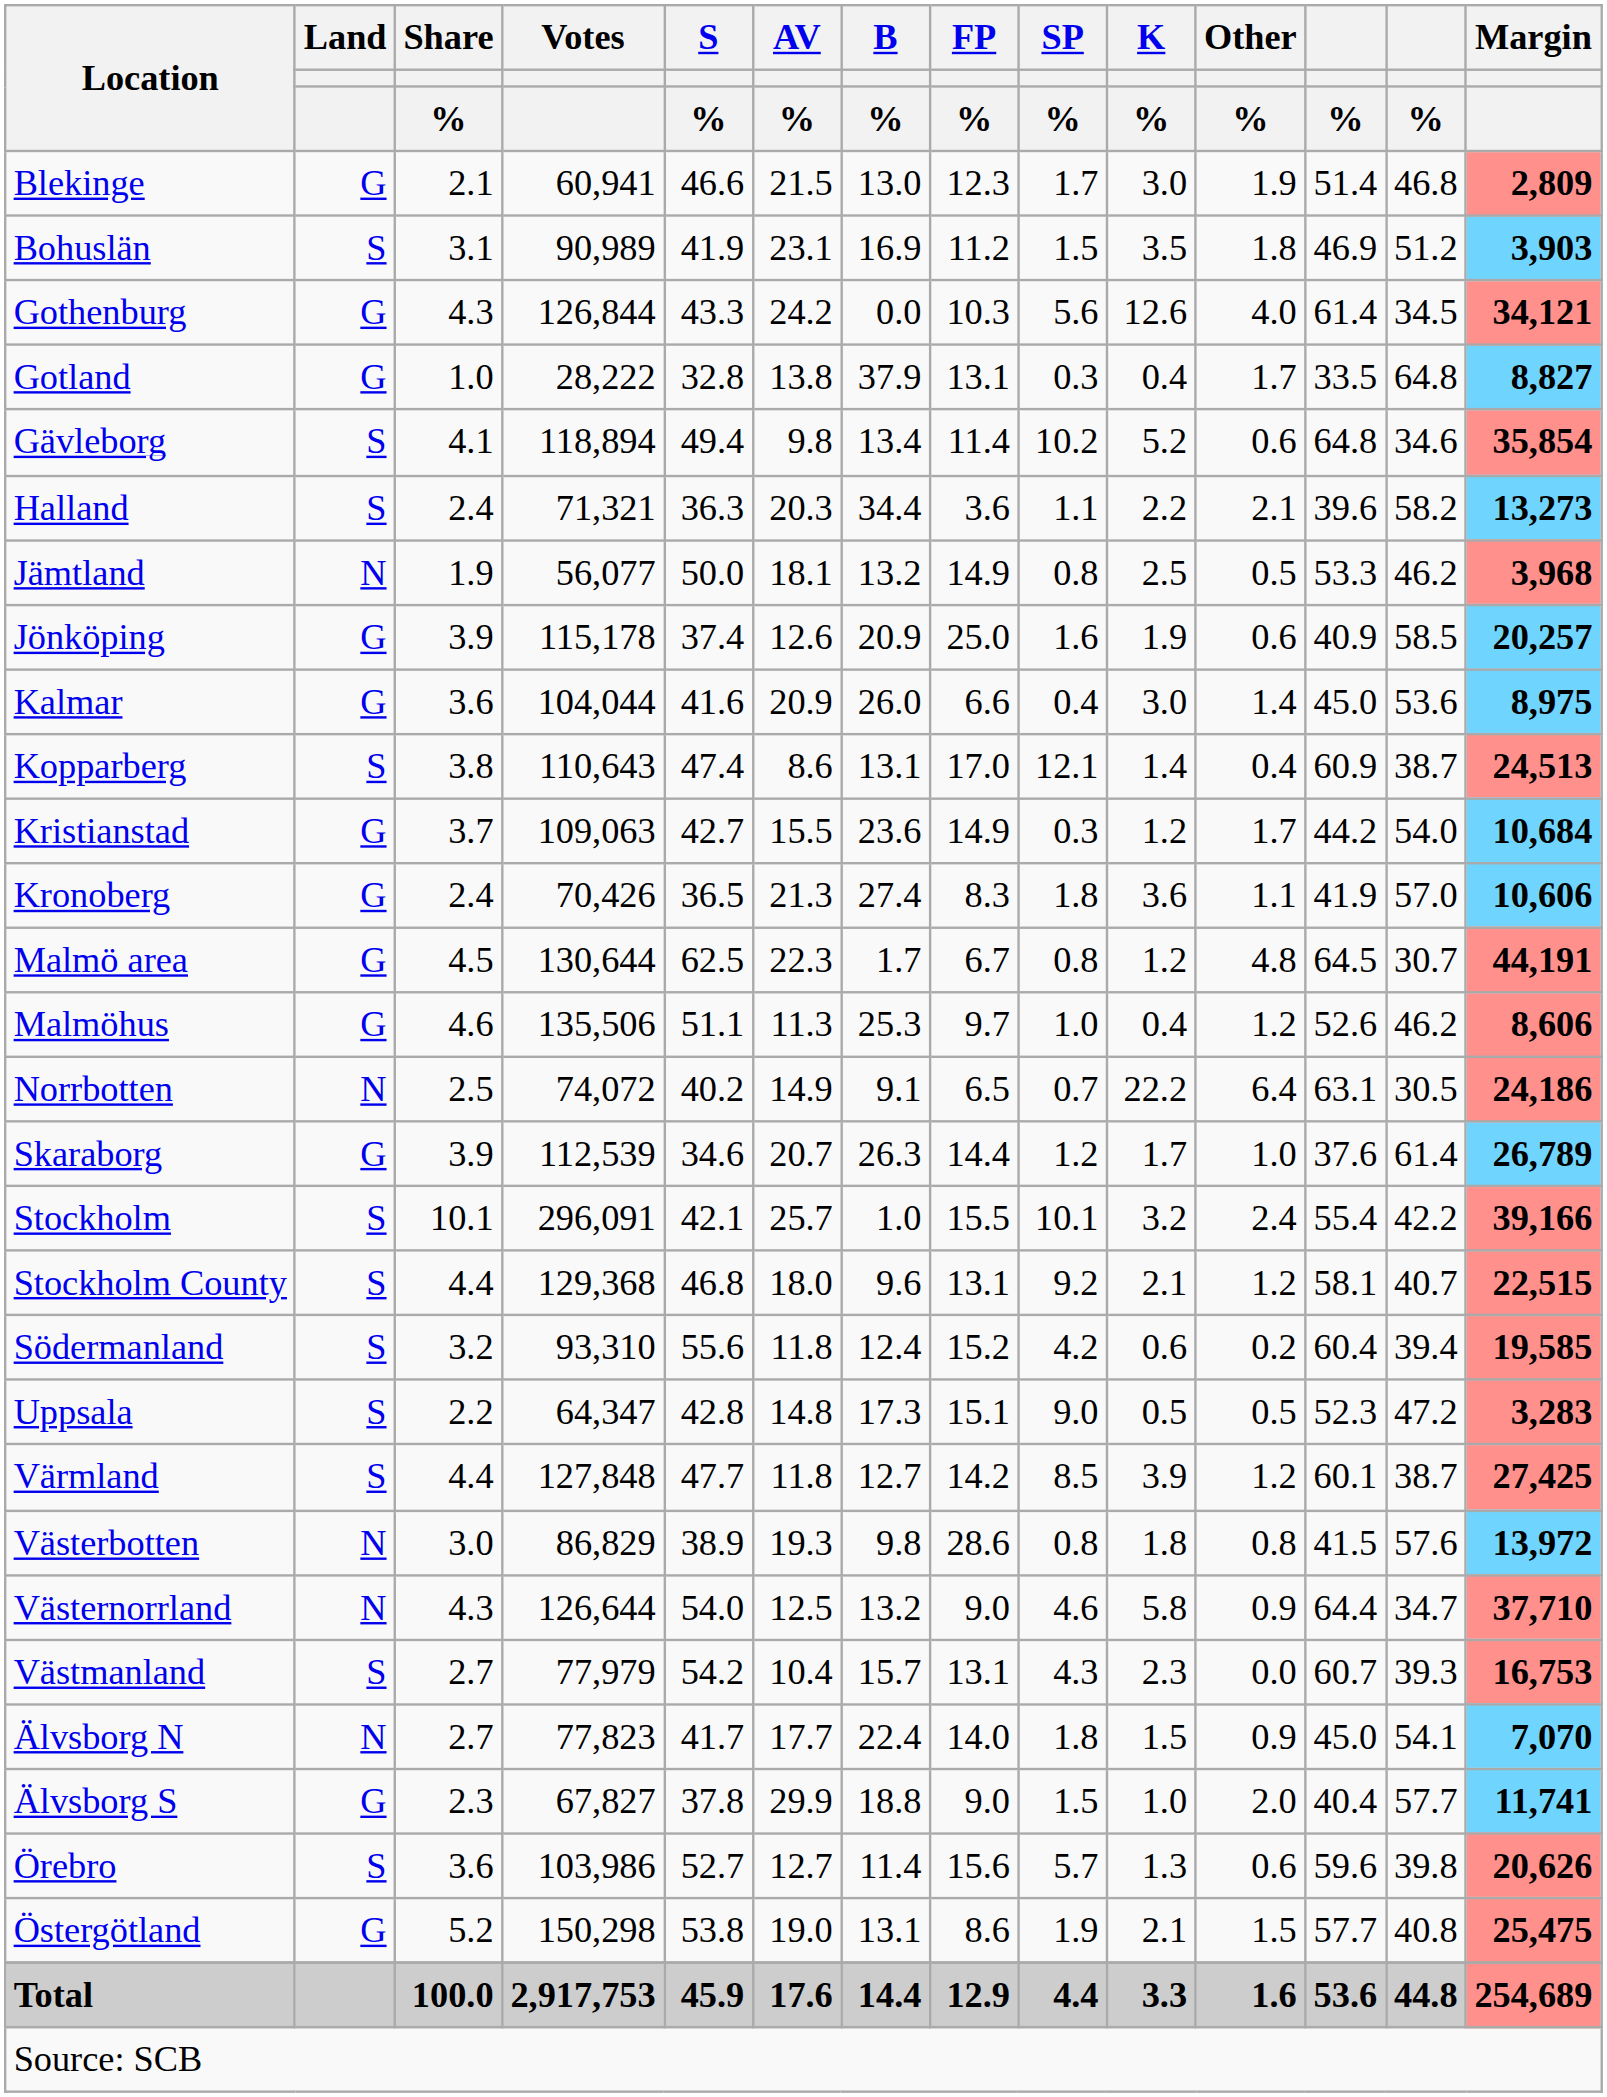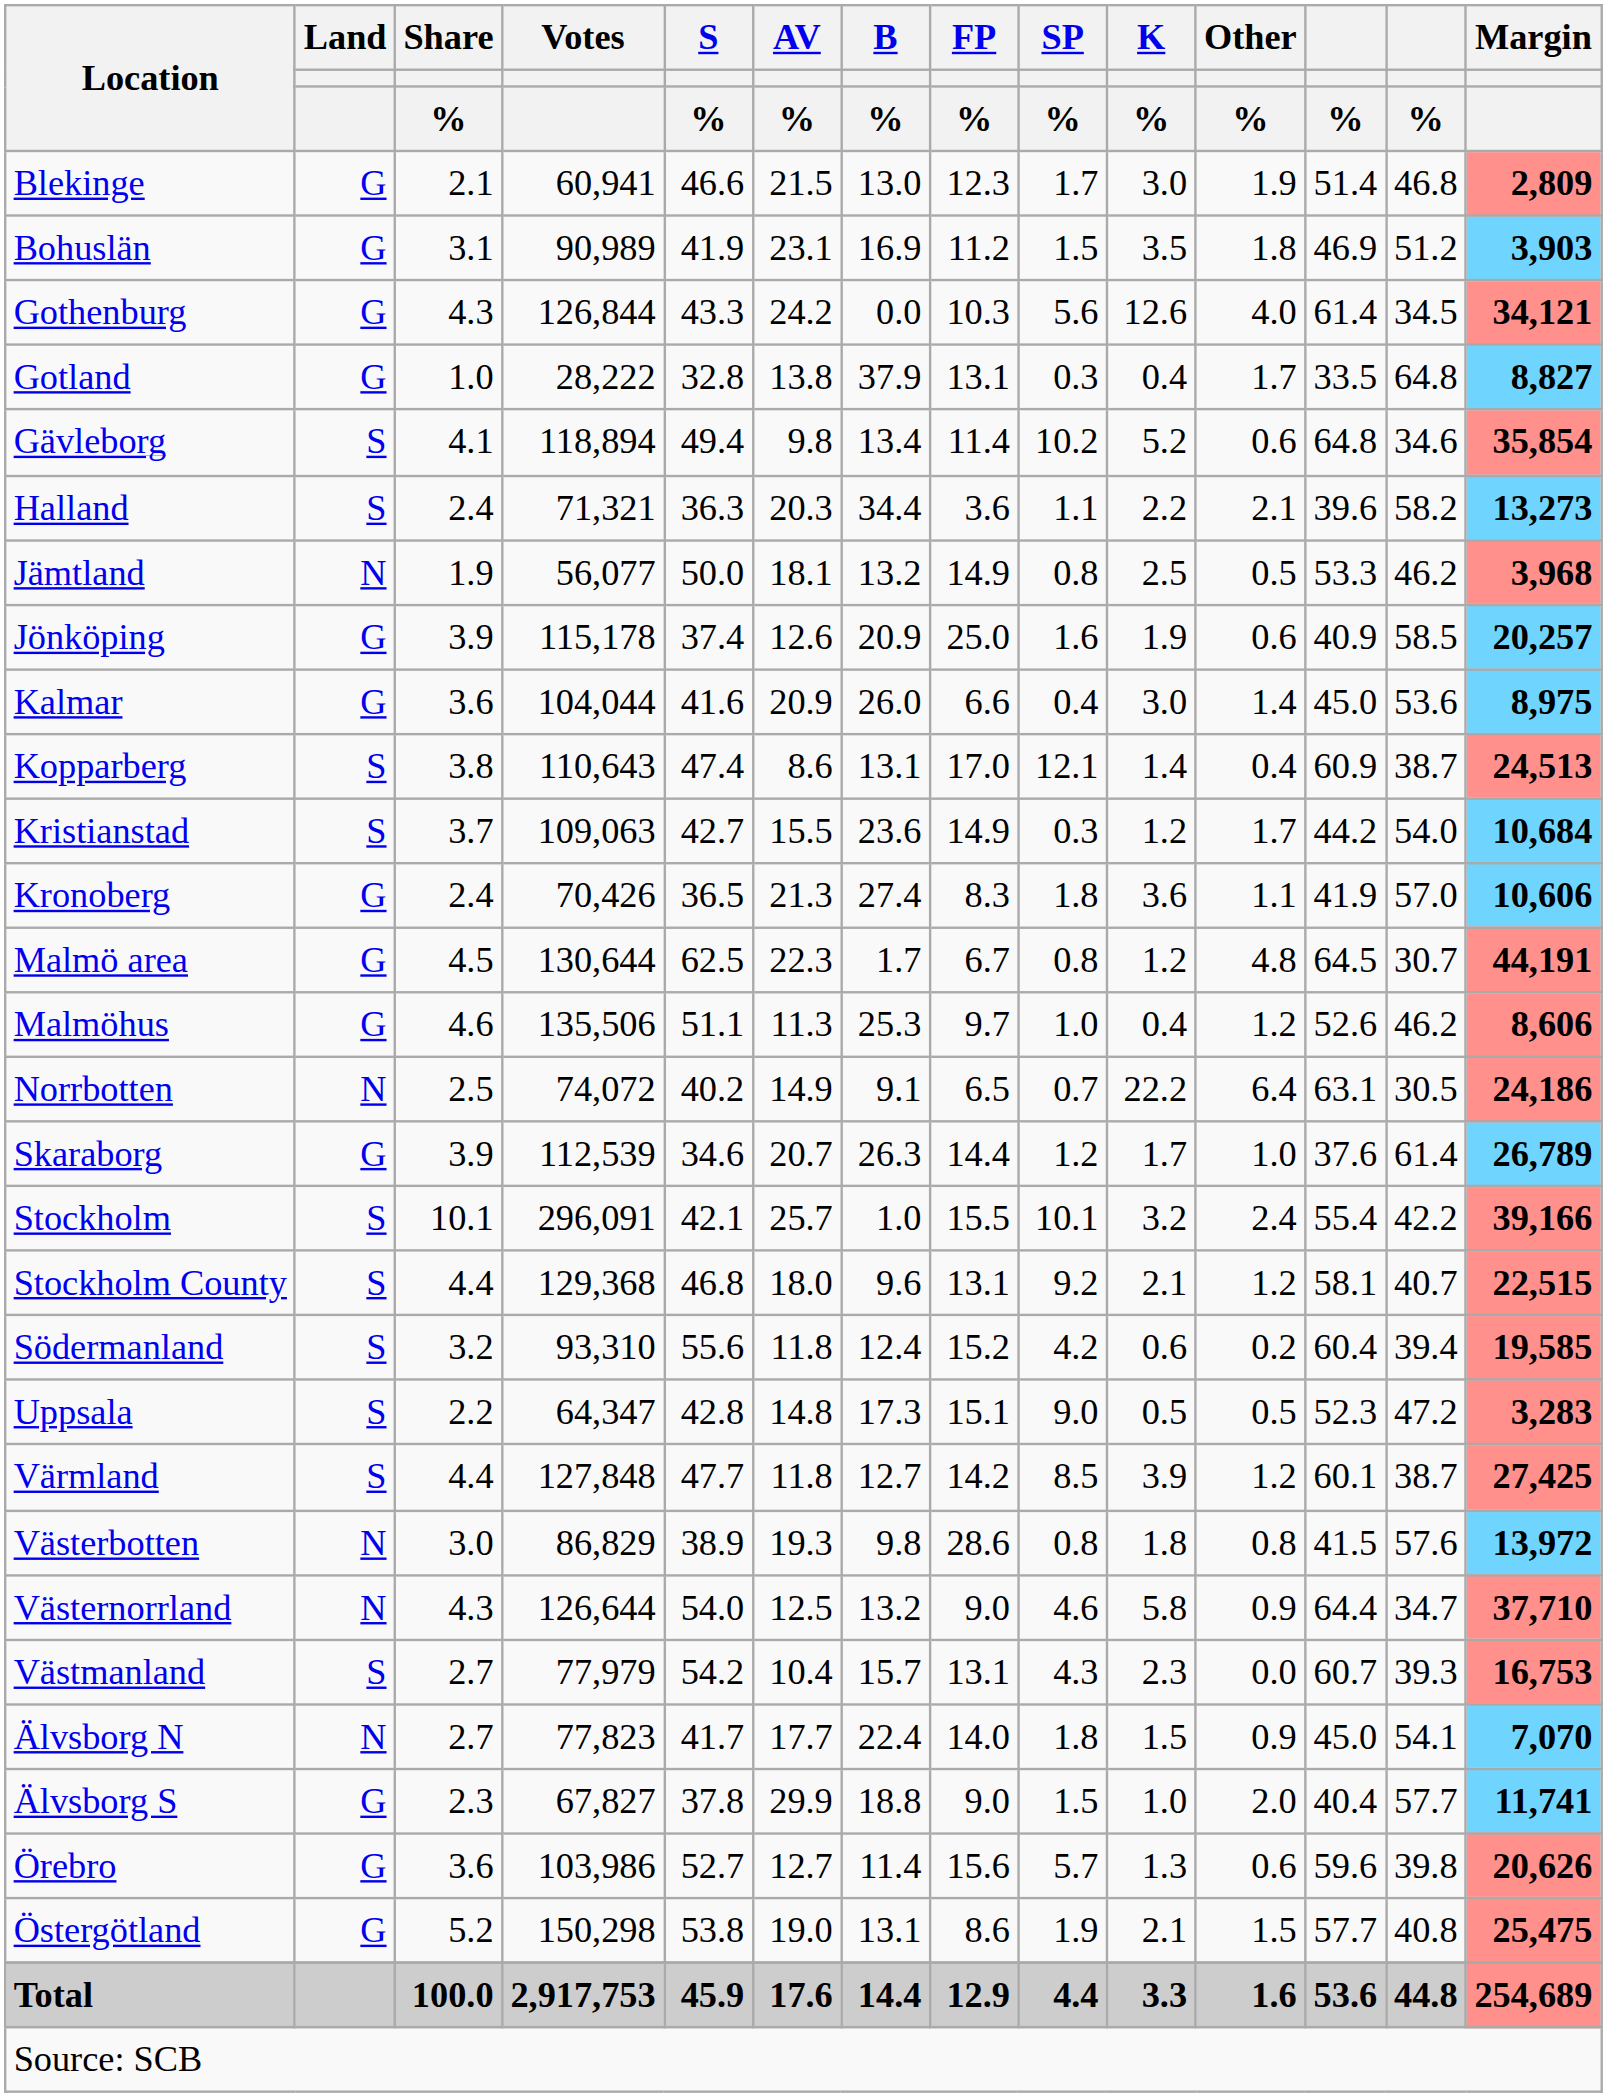(376, 247) S -> (373, 247) G
(373, 830) G -> (376, 830) S
(376, 1864) S -> (373, 1864) G
